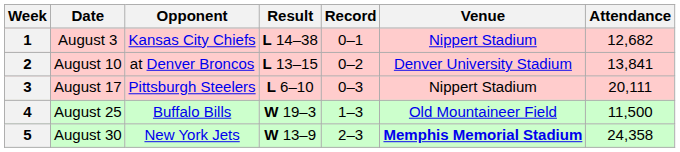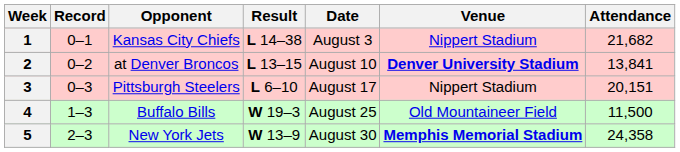columns swapped: (88, 16) <-> (351, 16)
(630, 40) 12,682 -> (630, 40) 21,682
(483, 64) normal -> (483, 64) bold
(630, 87) 20,111 -> (630, 87) 20,151
